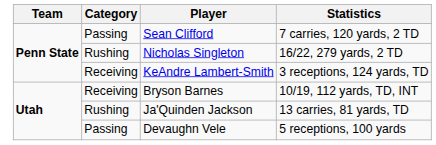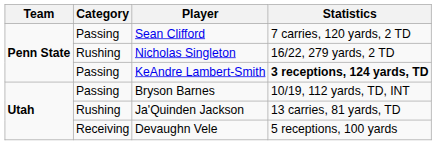(111, 72) Receiving -> (98, 72) Passing
(354, 72) normal -> (350, 72) bold
(111, 91) Receiving -> (98, 91) Passing
(106, 130) Passing -> (103, 130) Receiving
